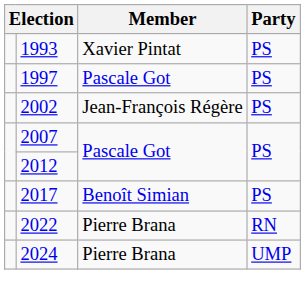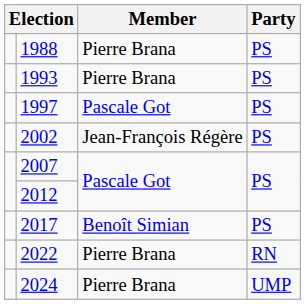+ row: (39, 48)
(132, 48) Xavier Pintat -> (129, 78) Pierre Brana
